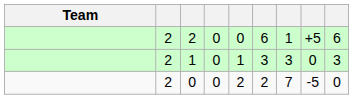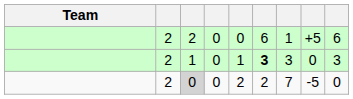(265, 60) normal -> (265, 60) bold
(192, 82) no background -> (192, 82) lightgrey background
